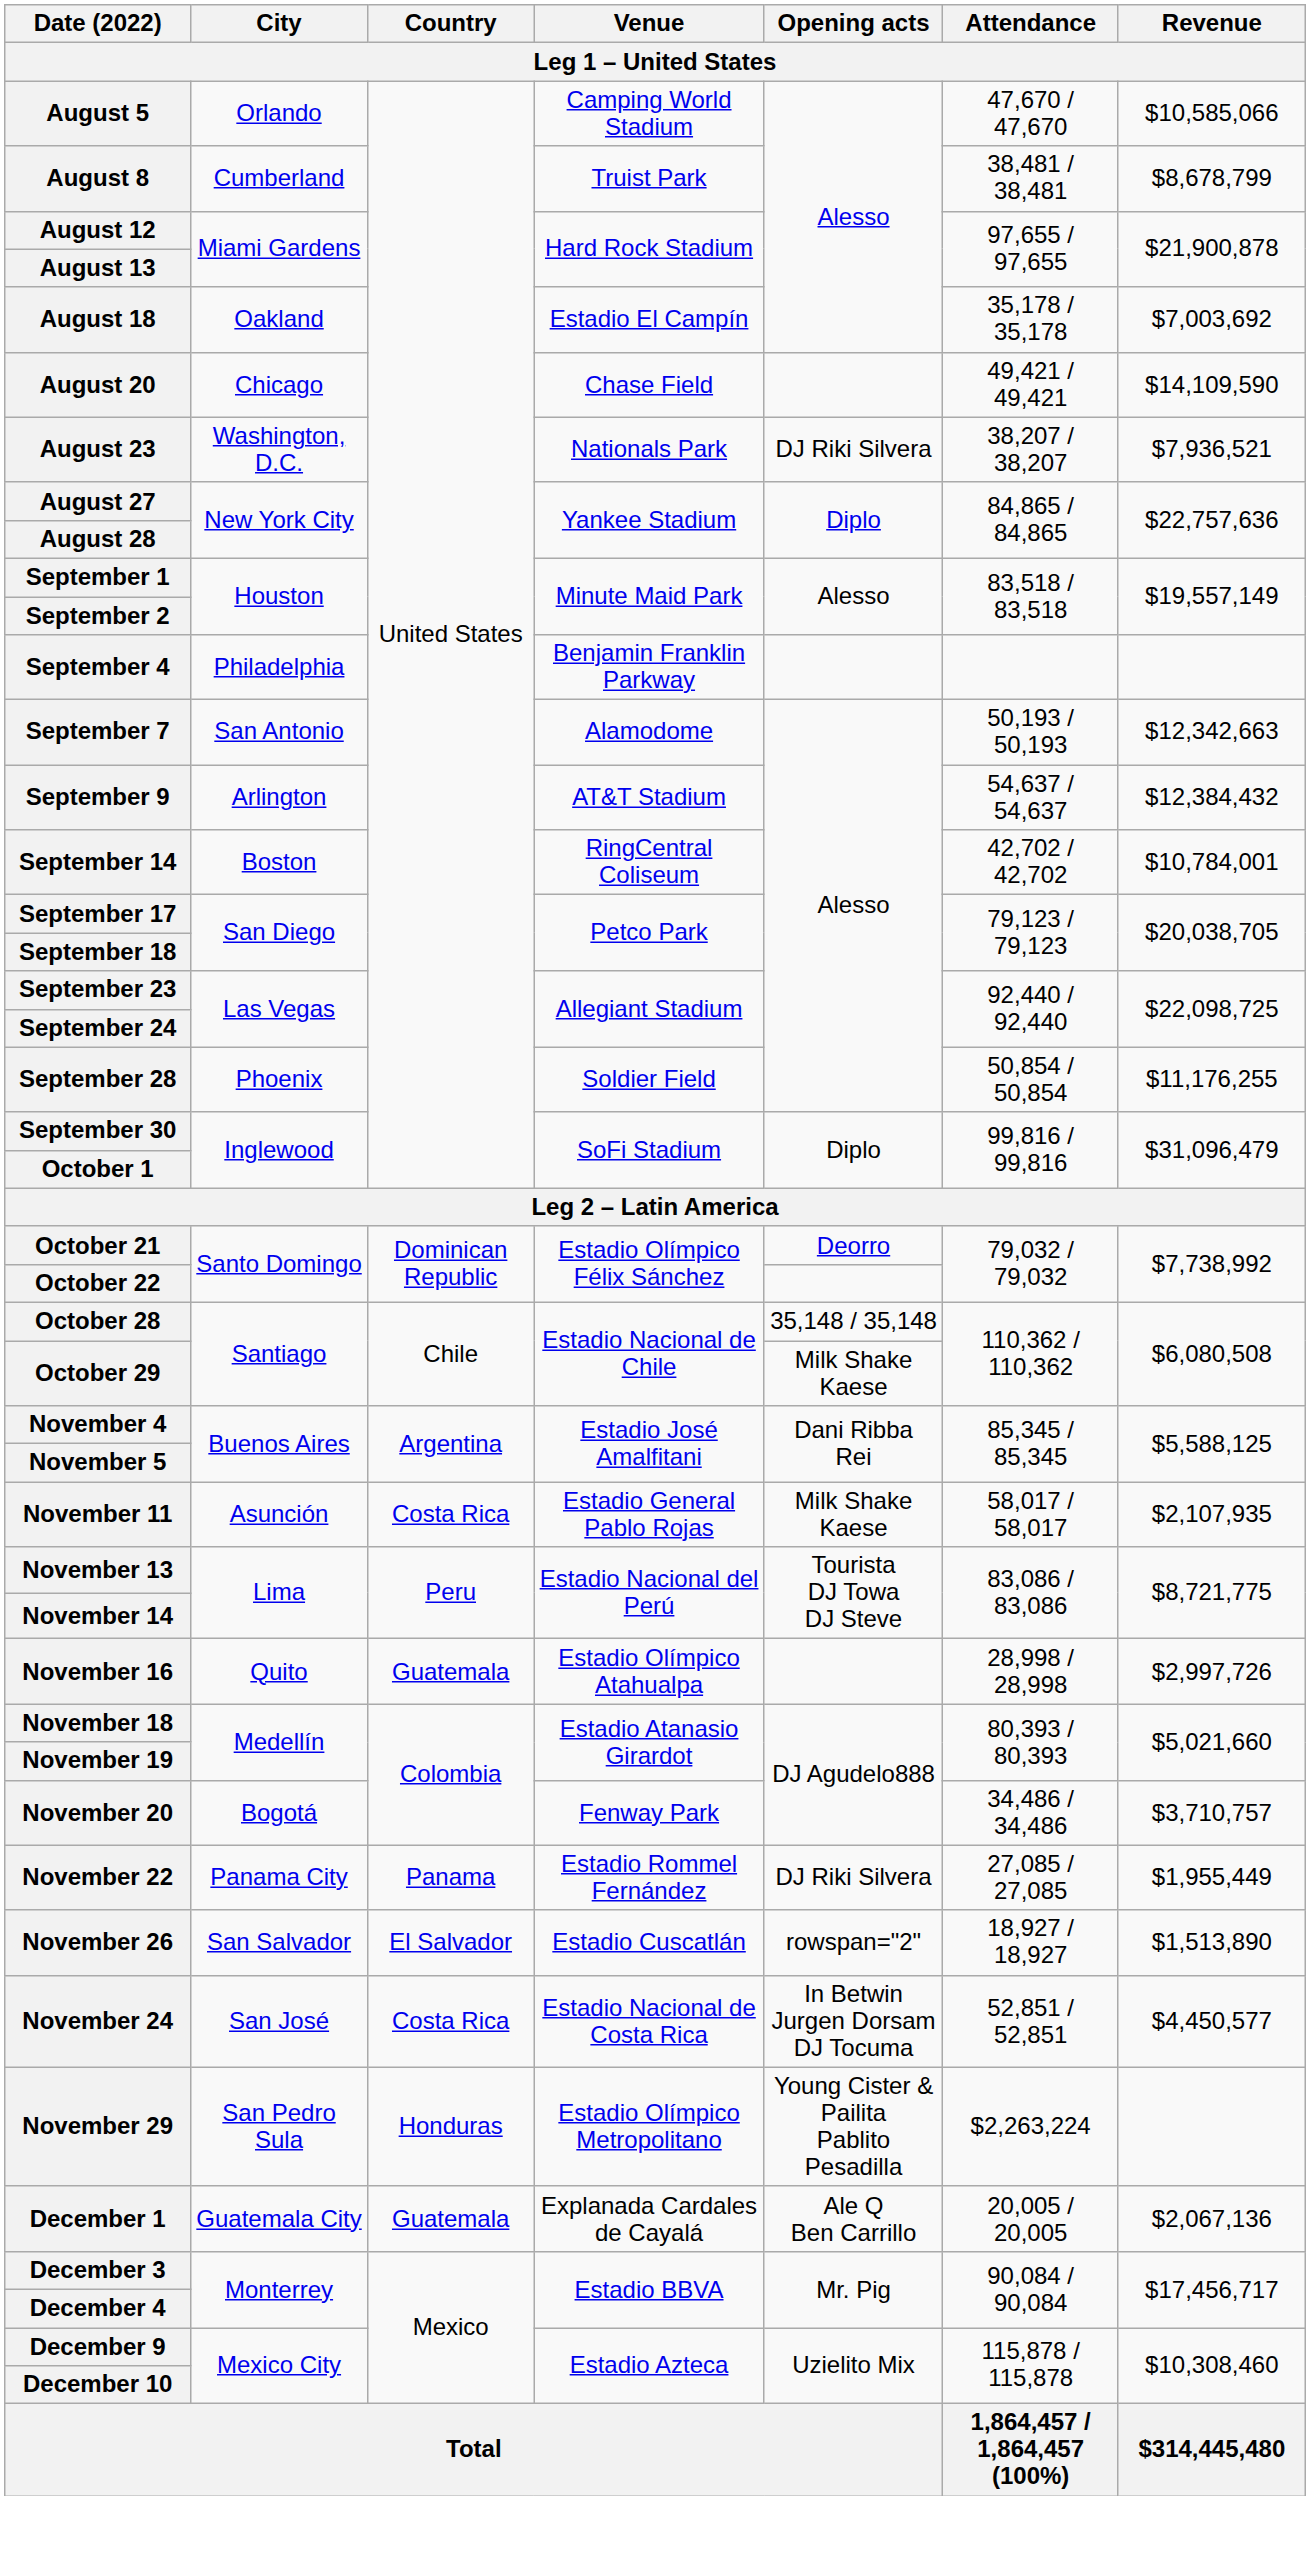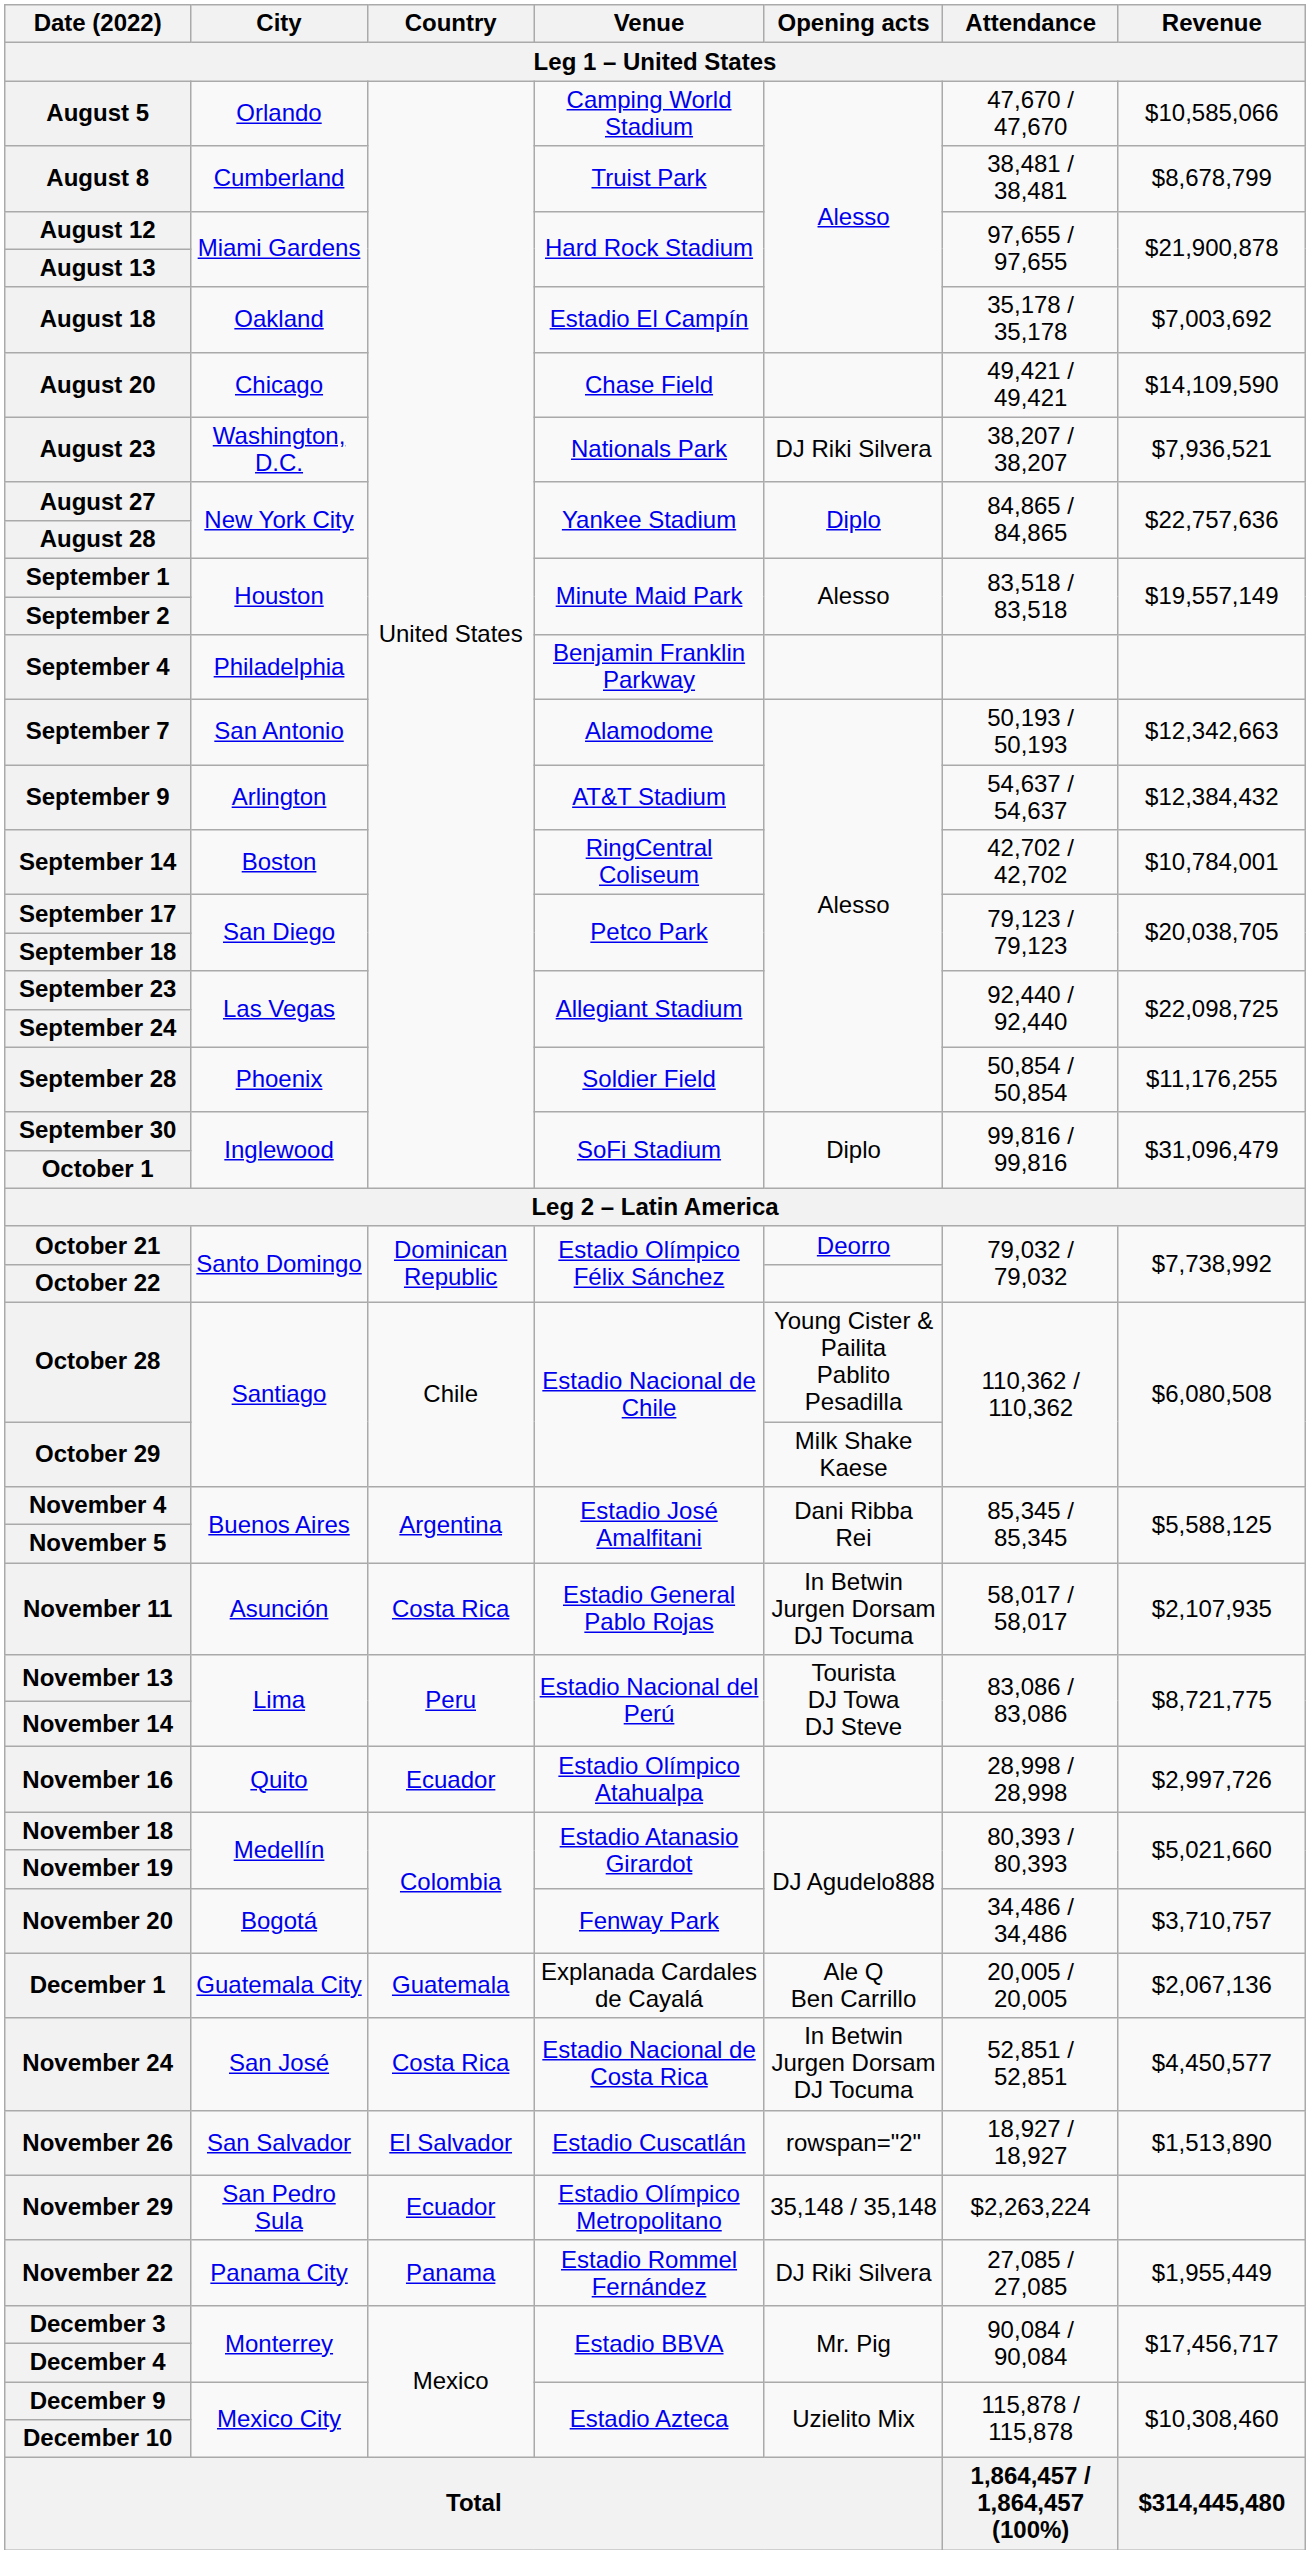(854, 1321) 35,148 / 35,148 -> (854, 1361) Young Cister & Pailita Pablito Pesadilla
(854, 1513) Milk Shake Kaese -> (854, 1608) In Betwin Jurgen Dorsam DJ Tocuma
(451, 1671) Guatemala -> (451, 1779) Ecuador
rows swapped: (98, 1877) <-> (98, 2218)
rows swapped: (98, 2020) <-> (98, 1942)
(451, 2126) Honduras -> (451, 2207) Ecuador
(854, 2126) Young Cister & Pailita Pablito Pesadilla -> (854, 2207) 35,148 / 35,148
